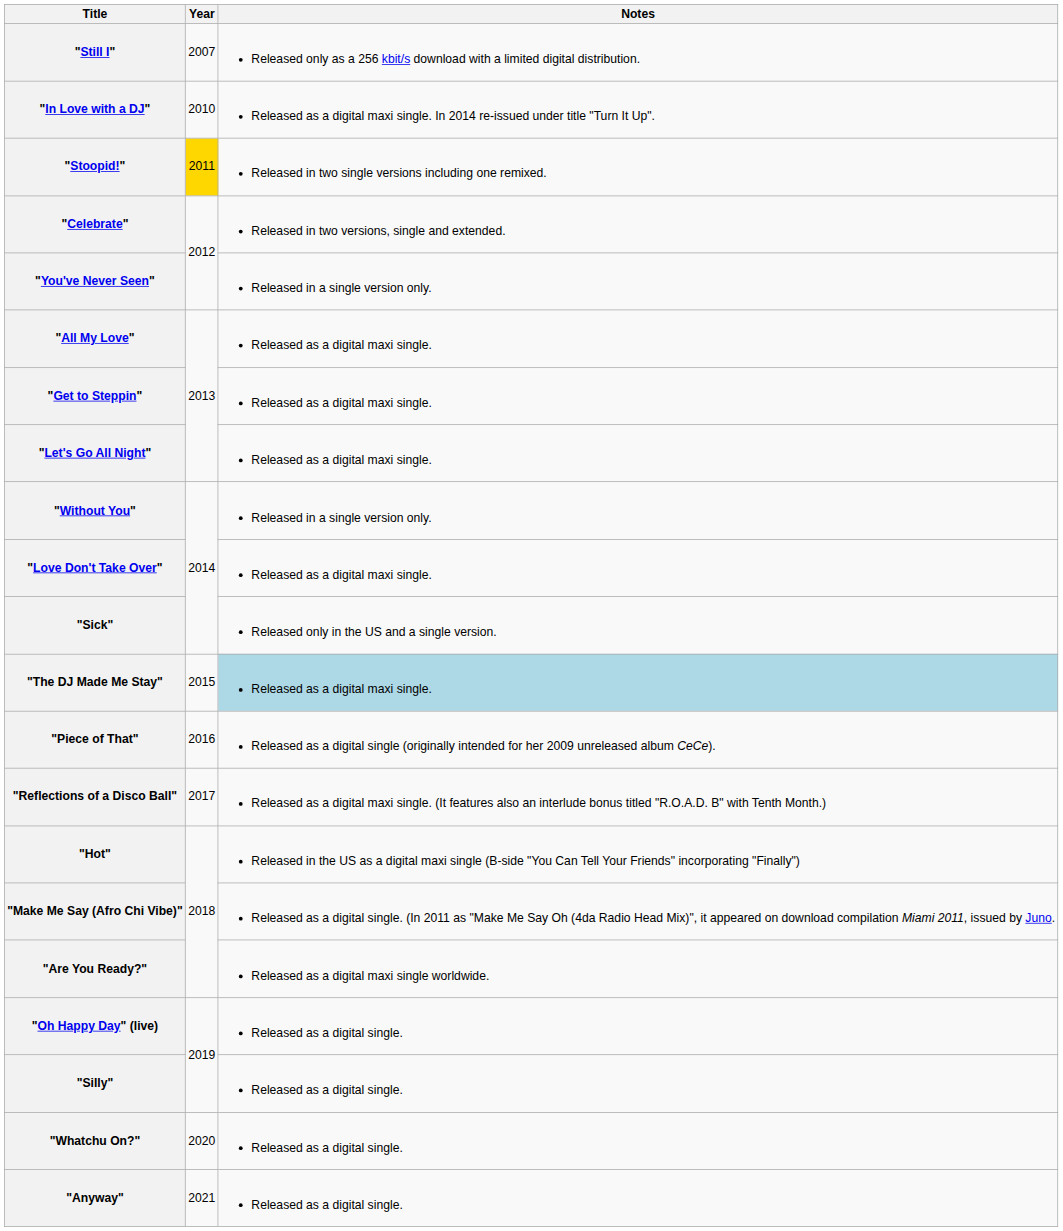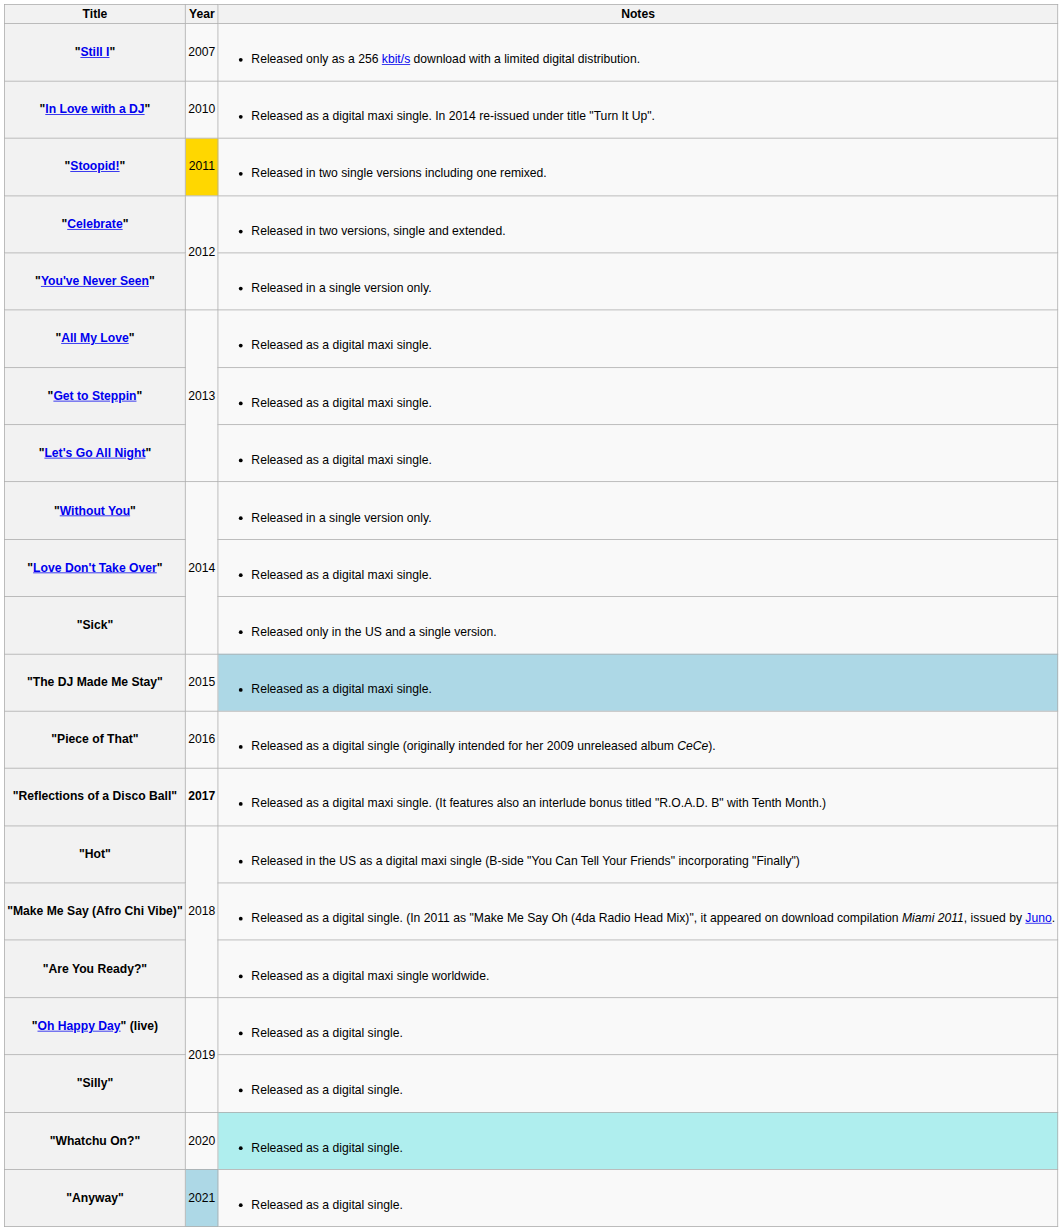(202, 797) normal -> (202, 797) bold
(638, 1148) no background -> (638, 1148) paleturquoise background
(202, 1198) no background -> (202, 1198) lightblue background
